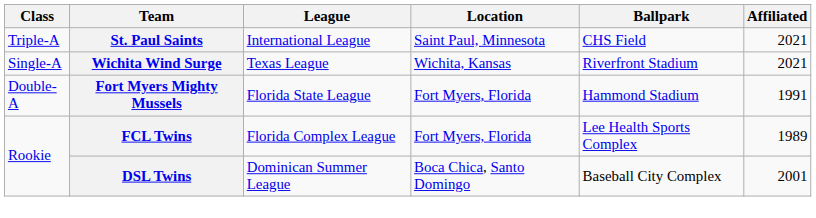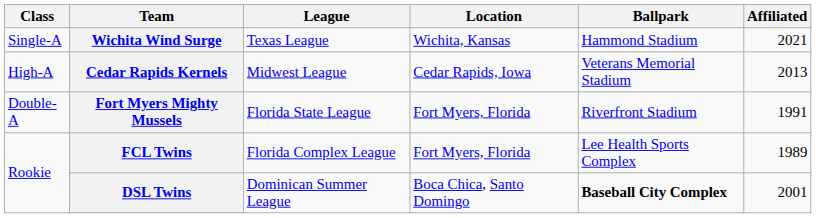- row: (157, 39)
(640, 63) Riverfront Stadium -> (639, 39) Hammond Stadium
+ row: (157, 71)
(641, 95) Hammond Stadium -> (639, 112) Riverfront Stadium
(652, 176) normal -> (654, 192) bold
